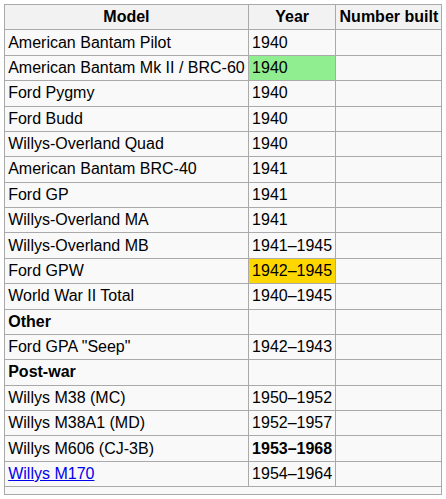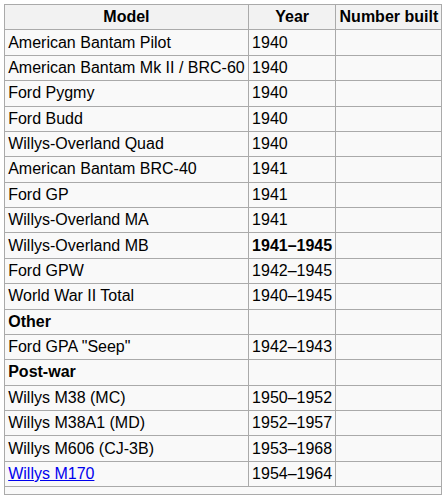(270, 67) lightgreen background -> (270, 67) no background
(292, 245) normal -> (292, 245) bold
(292, 270) gold background -> (292, 270) no background
(292, 448) bold -> (292, 448) normal
